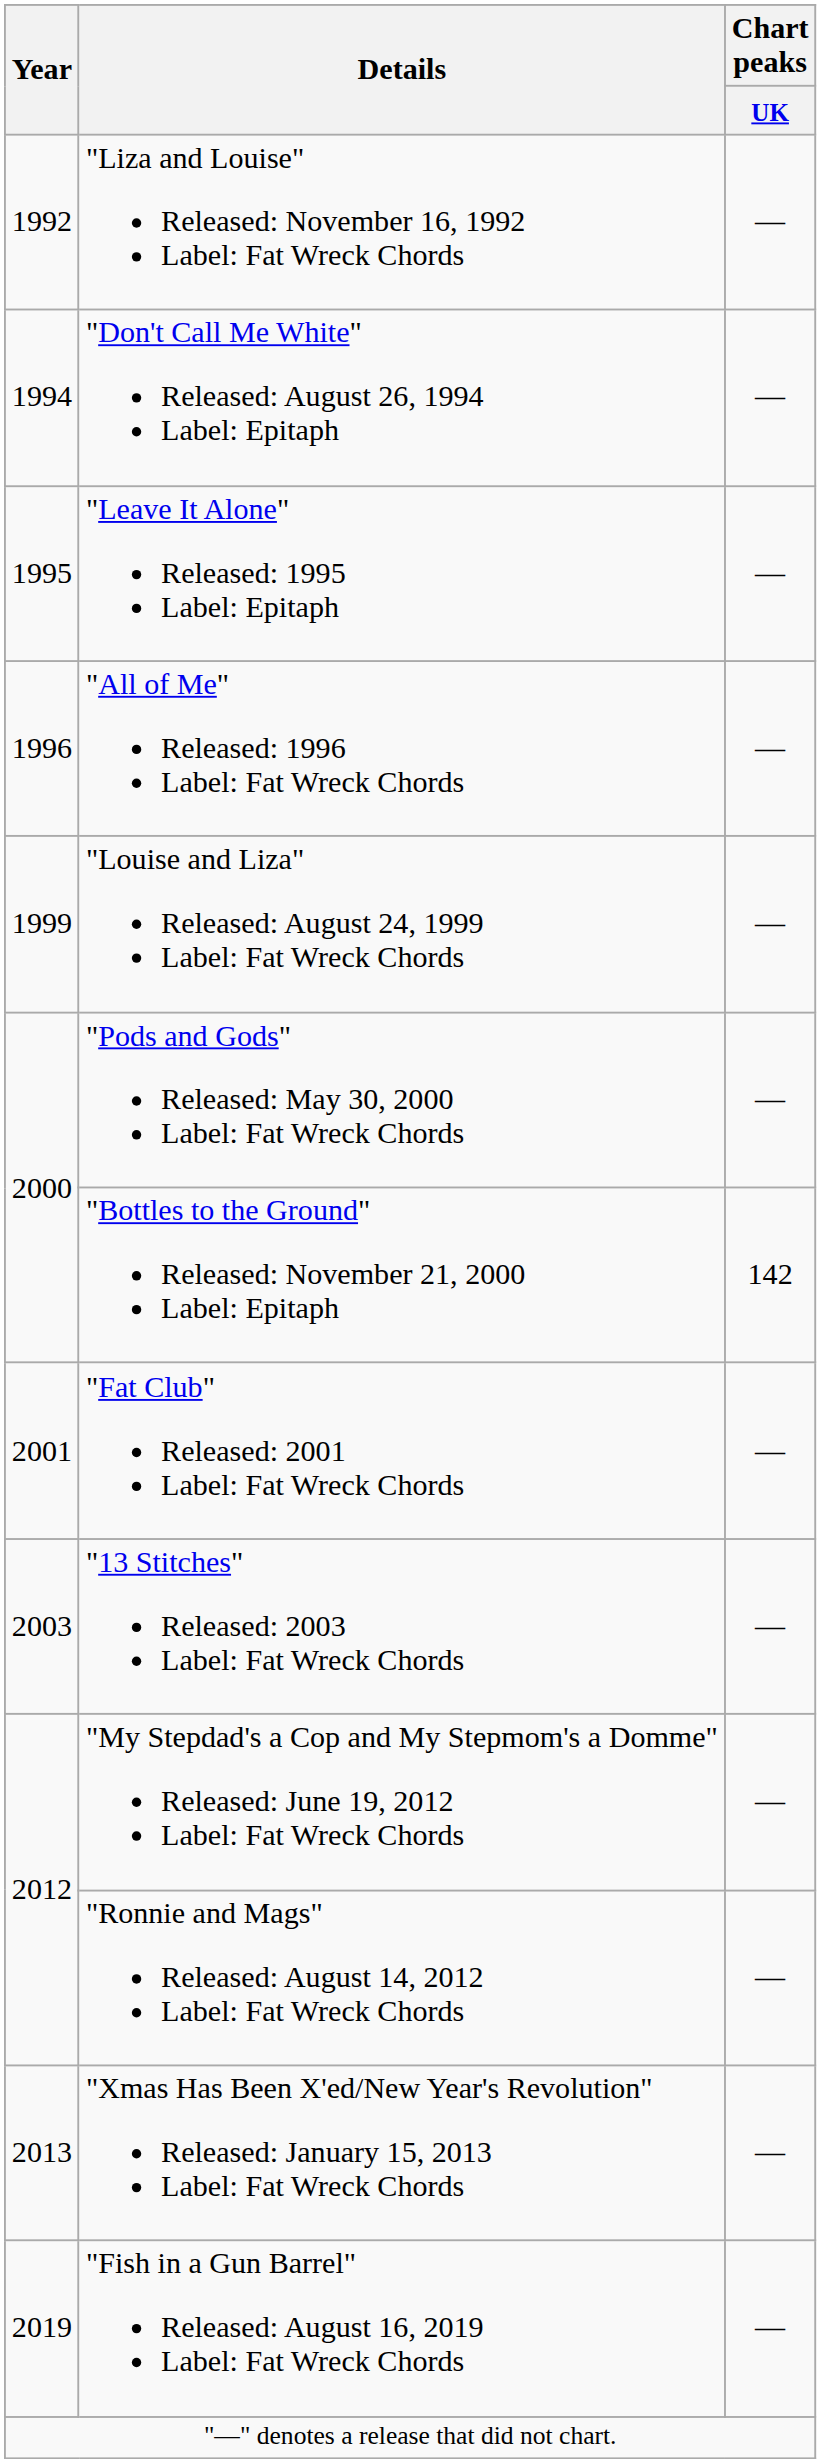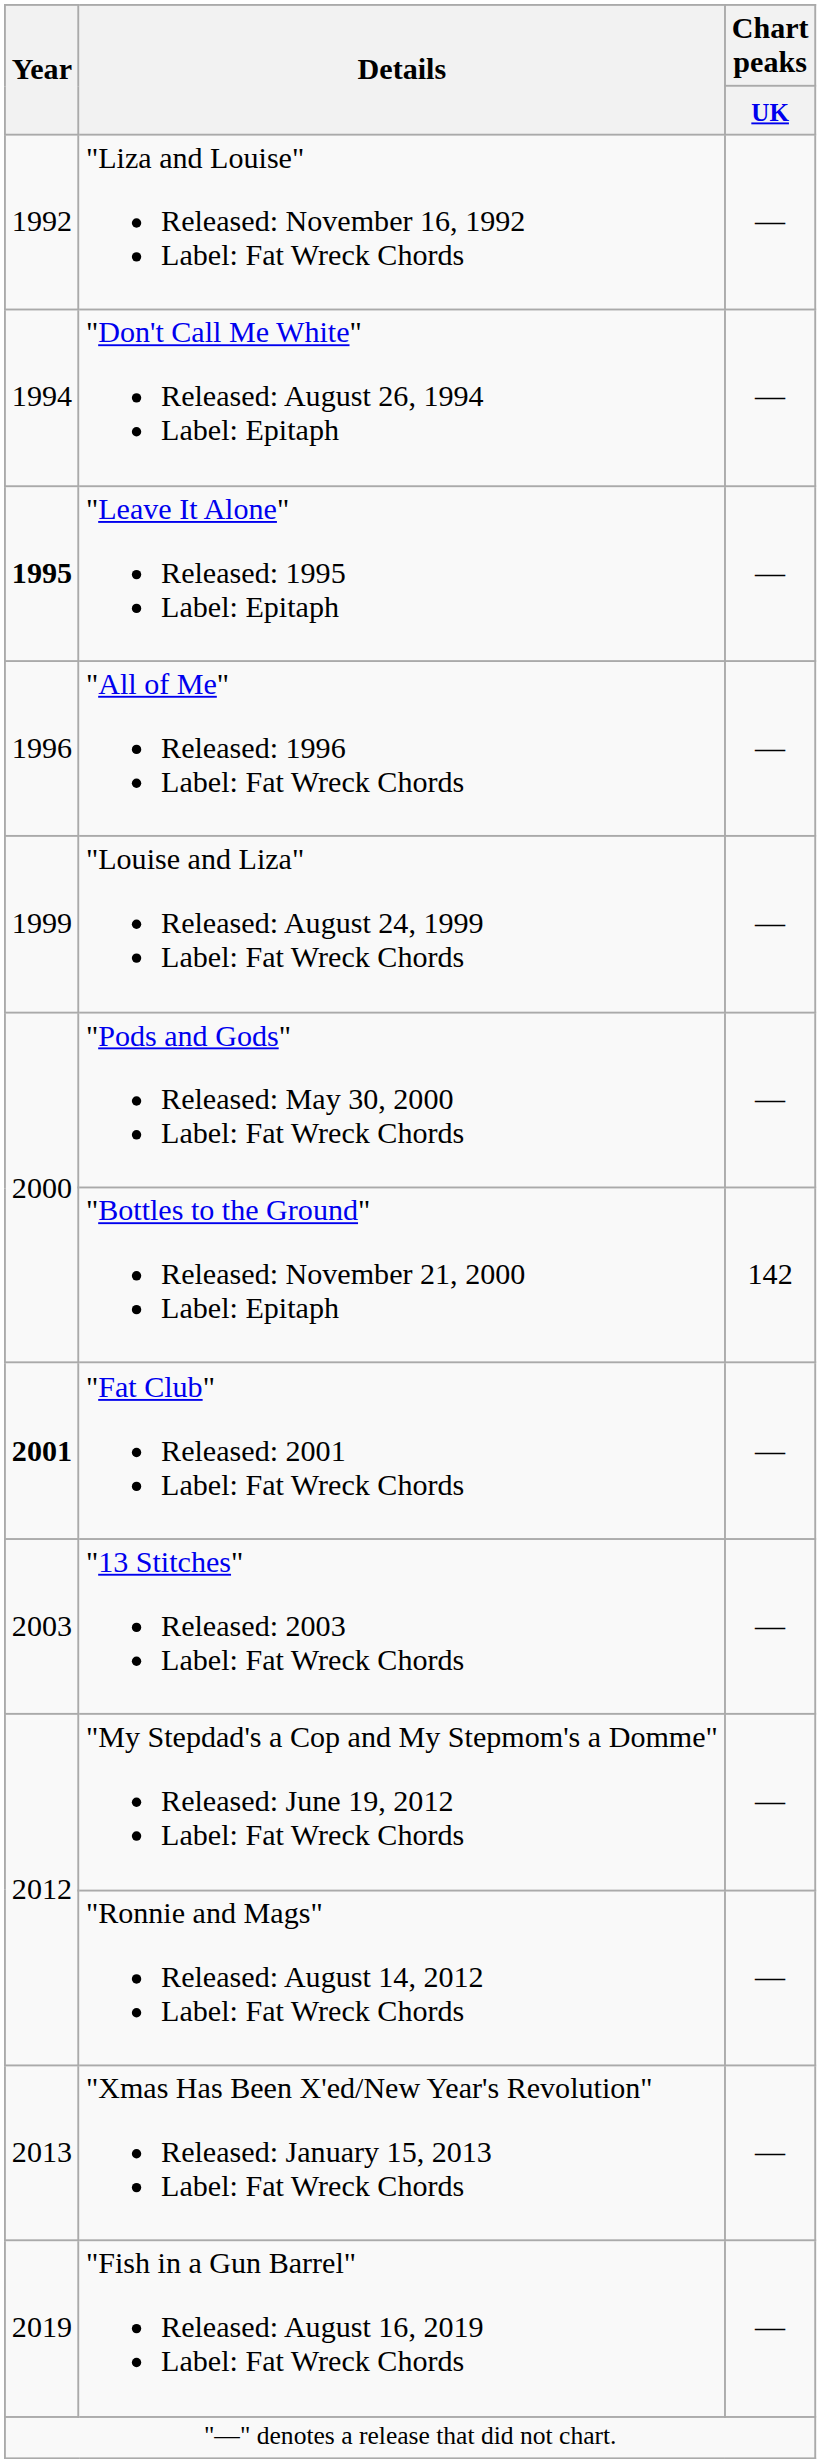(42, 572) normal -> (42, 572) bold
(42, 1450) normal -> (42, 1450) bold
